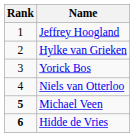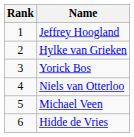(20, 104) bold -> (20, 104) normal
(20, 123) bold -> (20, 123) normal
